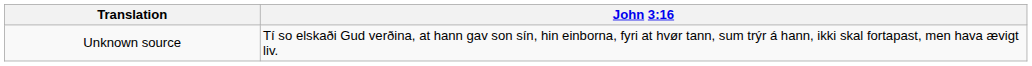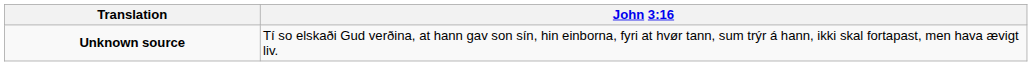(132, 43) normal -> (132, 43) bold
